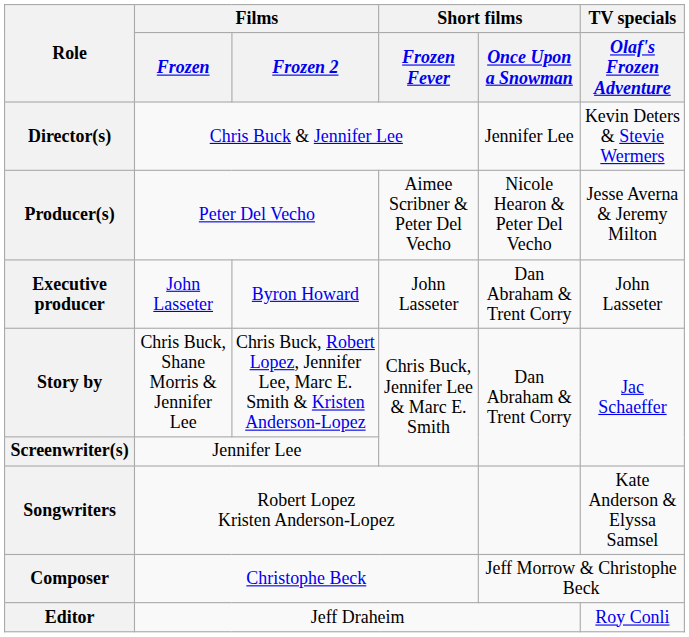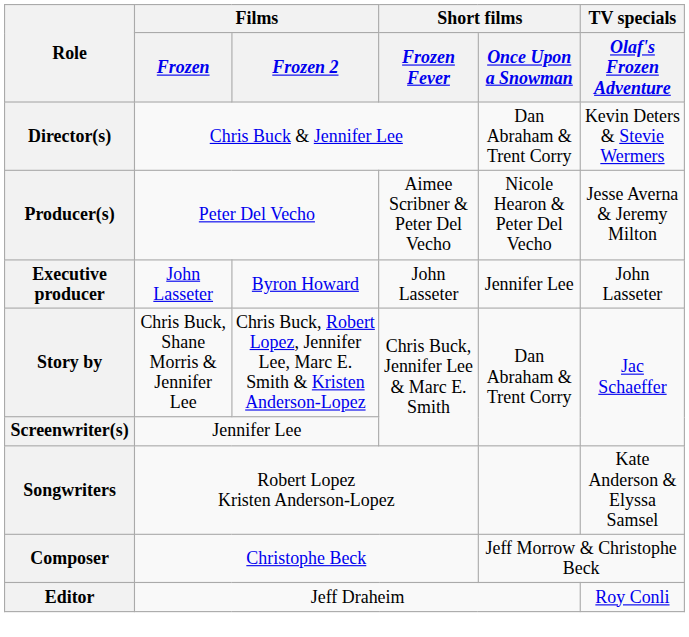(529, 136) Jennifer Lee -> (529, 136) Dan Abraham & Trent Corry
(529, 293) Dan Abraham & Trent Corry -> (529, 283) Jennifer Lee
